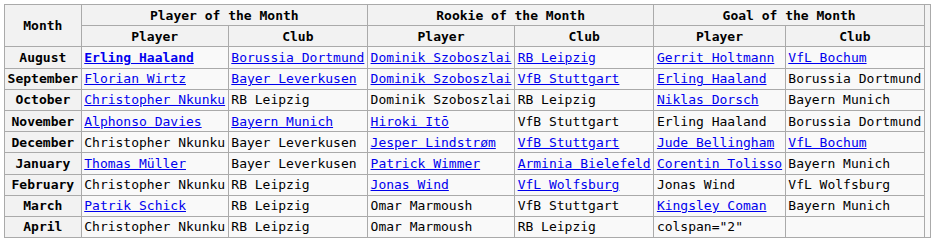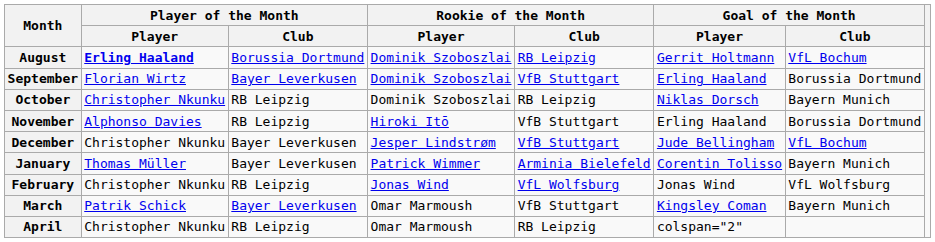(282, 121) Bayern Munich -> (270, 121) RB Leipzig
(270, 206) RB Leipzig -> (294, 206) Bayer Leverkusen
